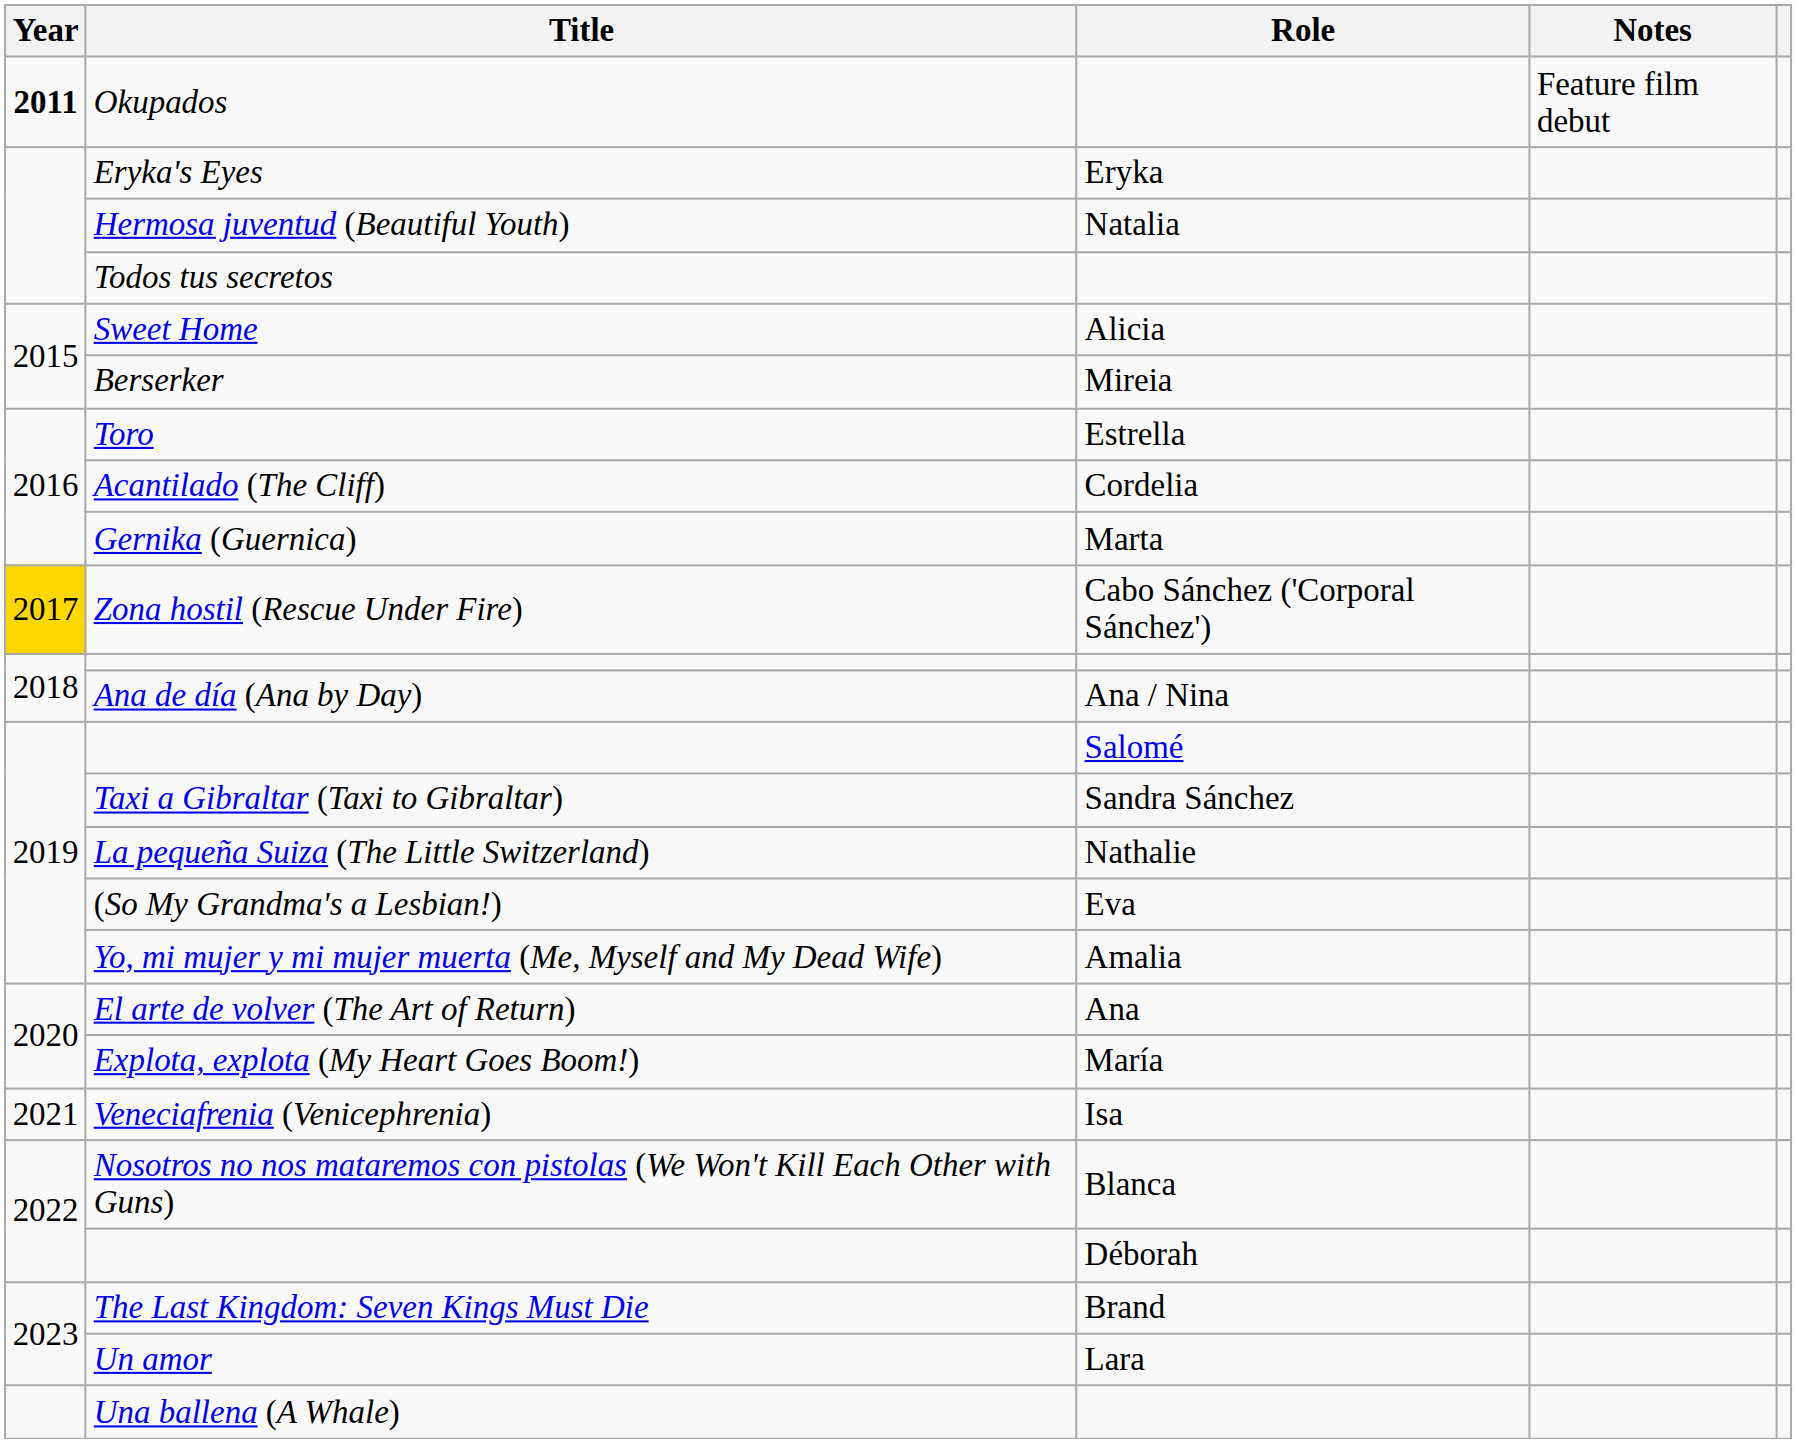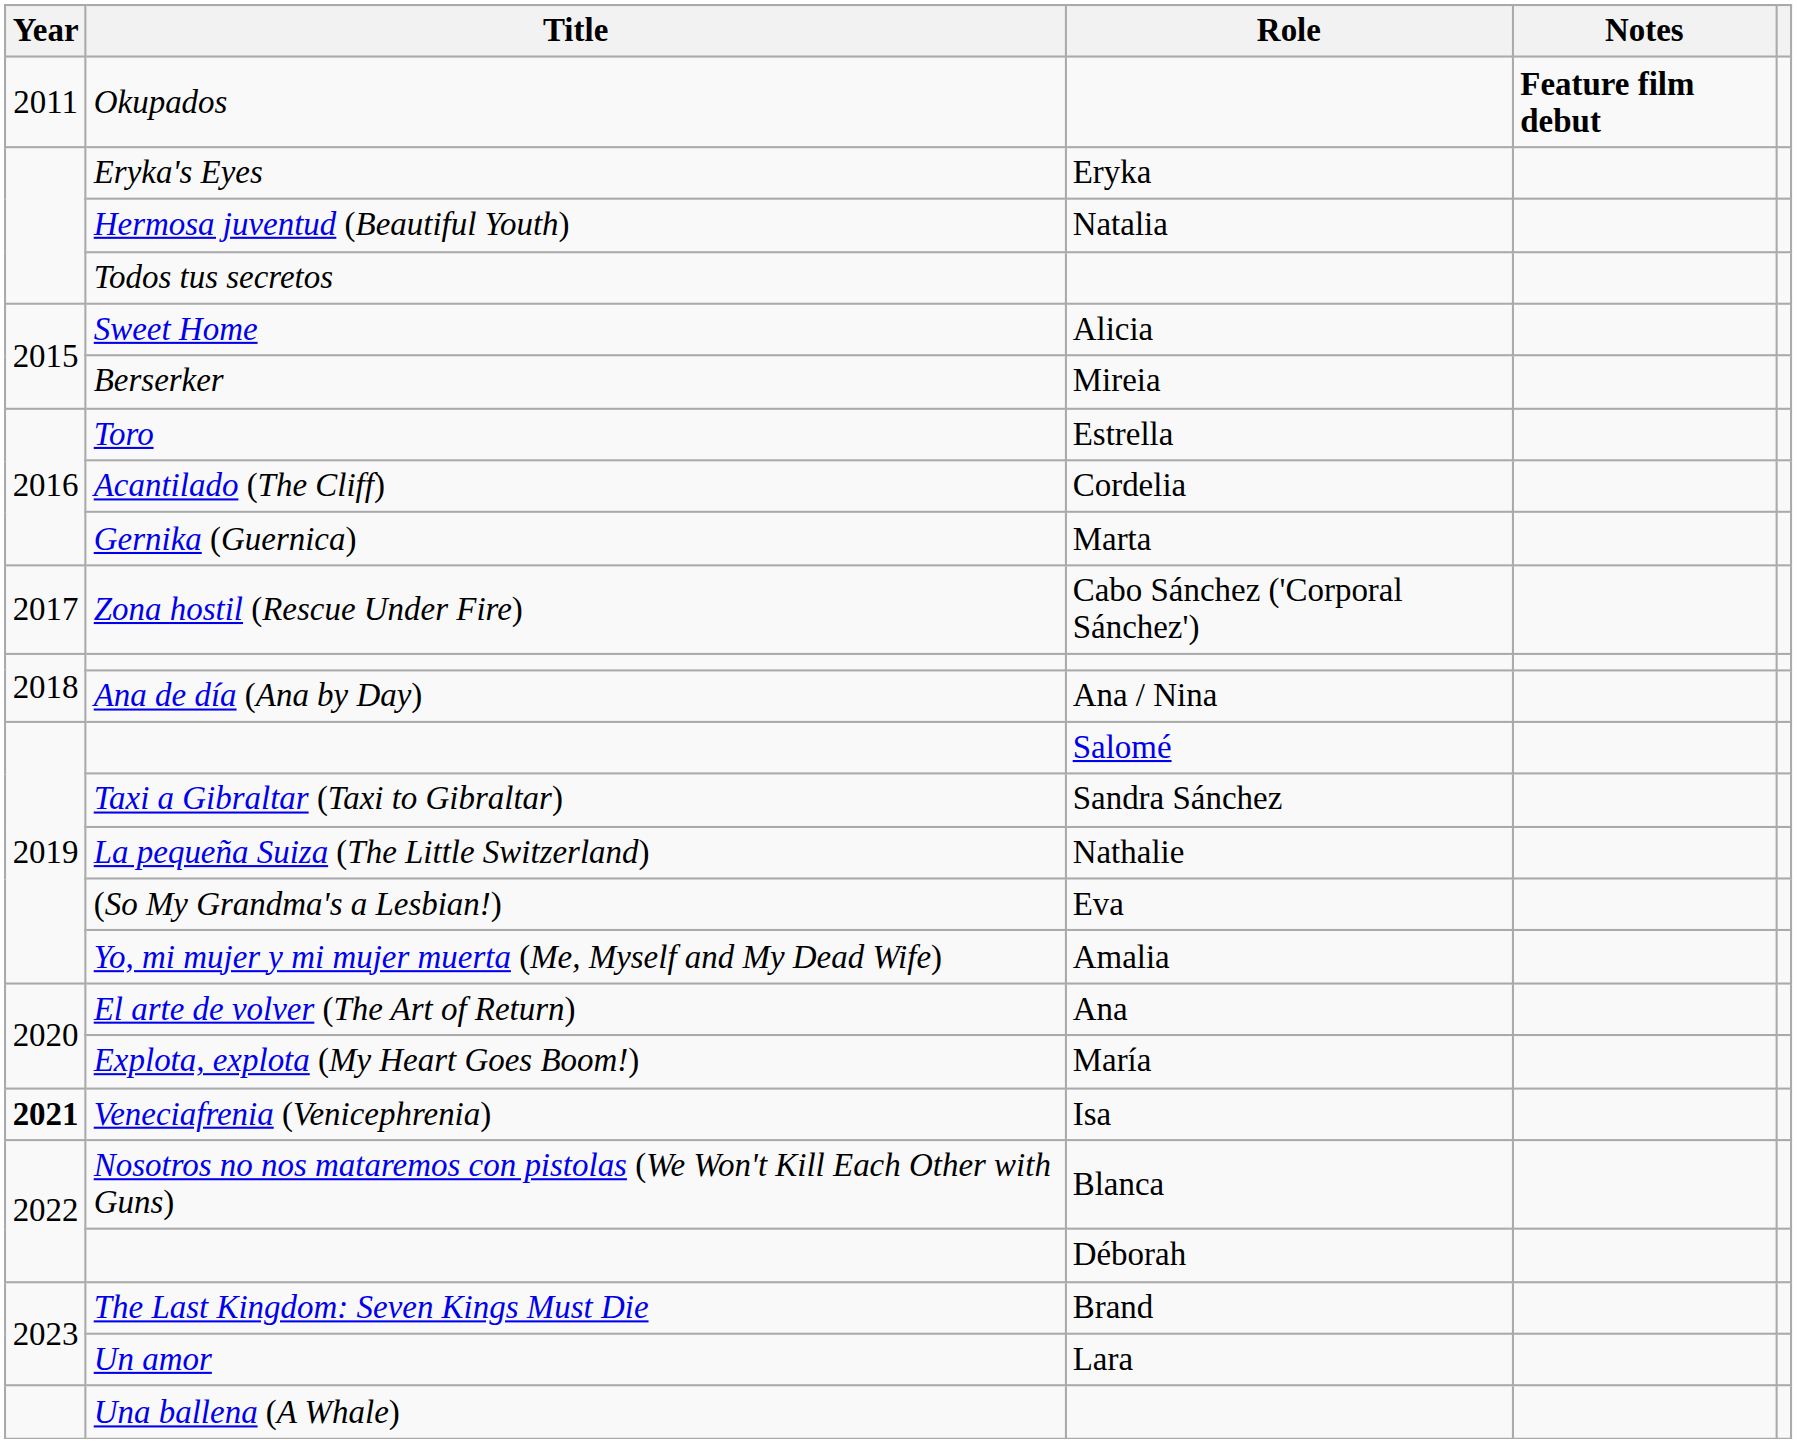(46, 101) bold -> (46, 101) normal
(1618, 101) normal -> (1607, 101) bold
(46, 608) gold background -> (46, 608) no background
(46, 1113) normal -> (46, 1113) bold
